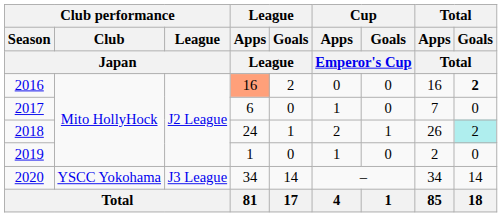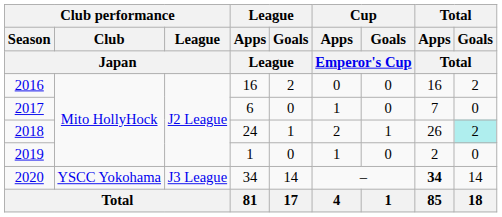(250, 85) lightsalmon background -> (250, 85) no background
(475, 85) bold -> (475, 85) normal
(435, 177) normal -> (435, 177) bold
